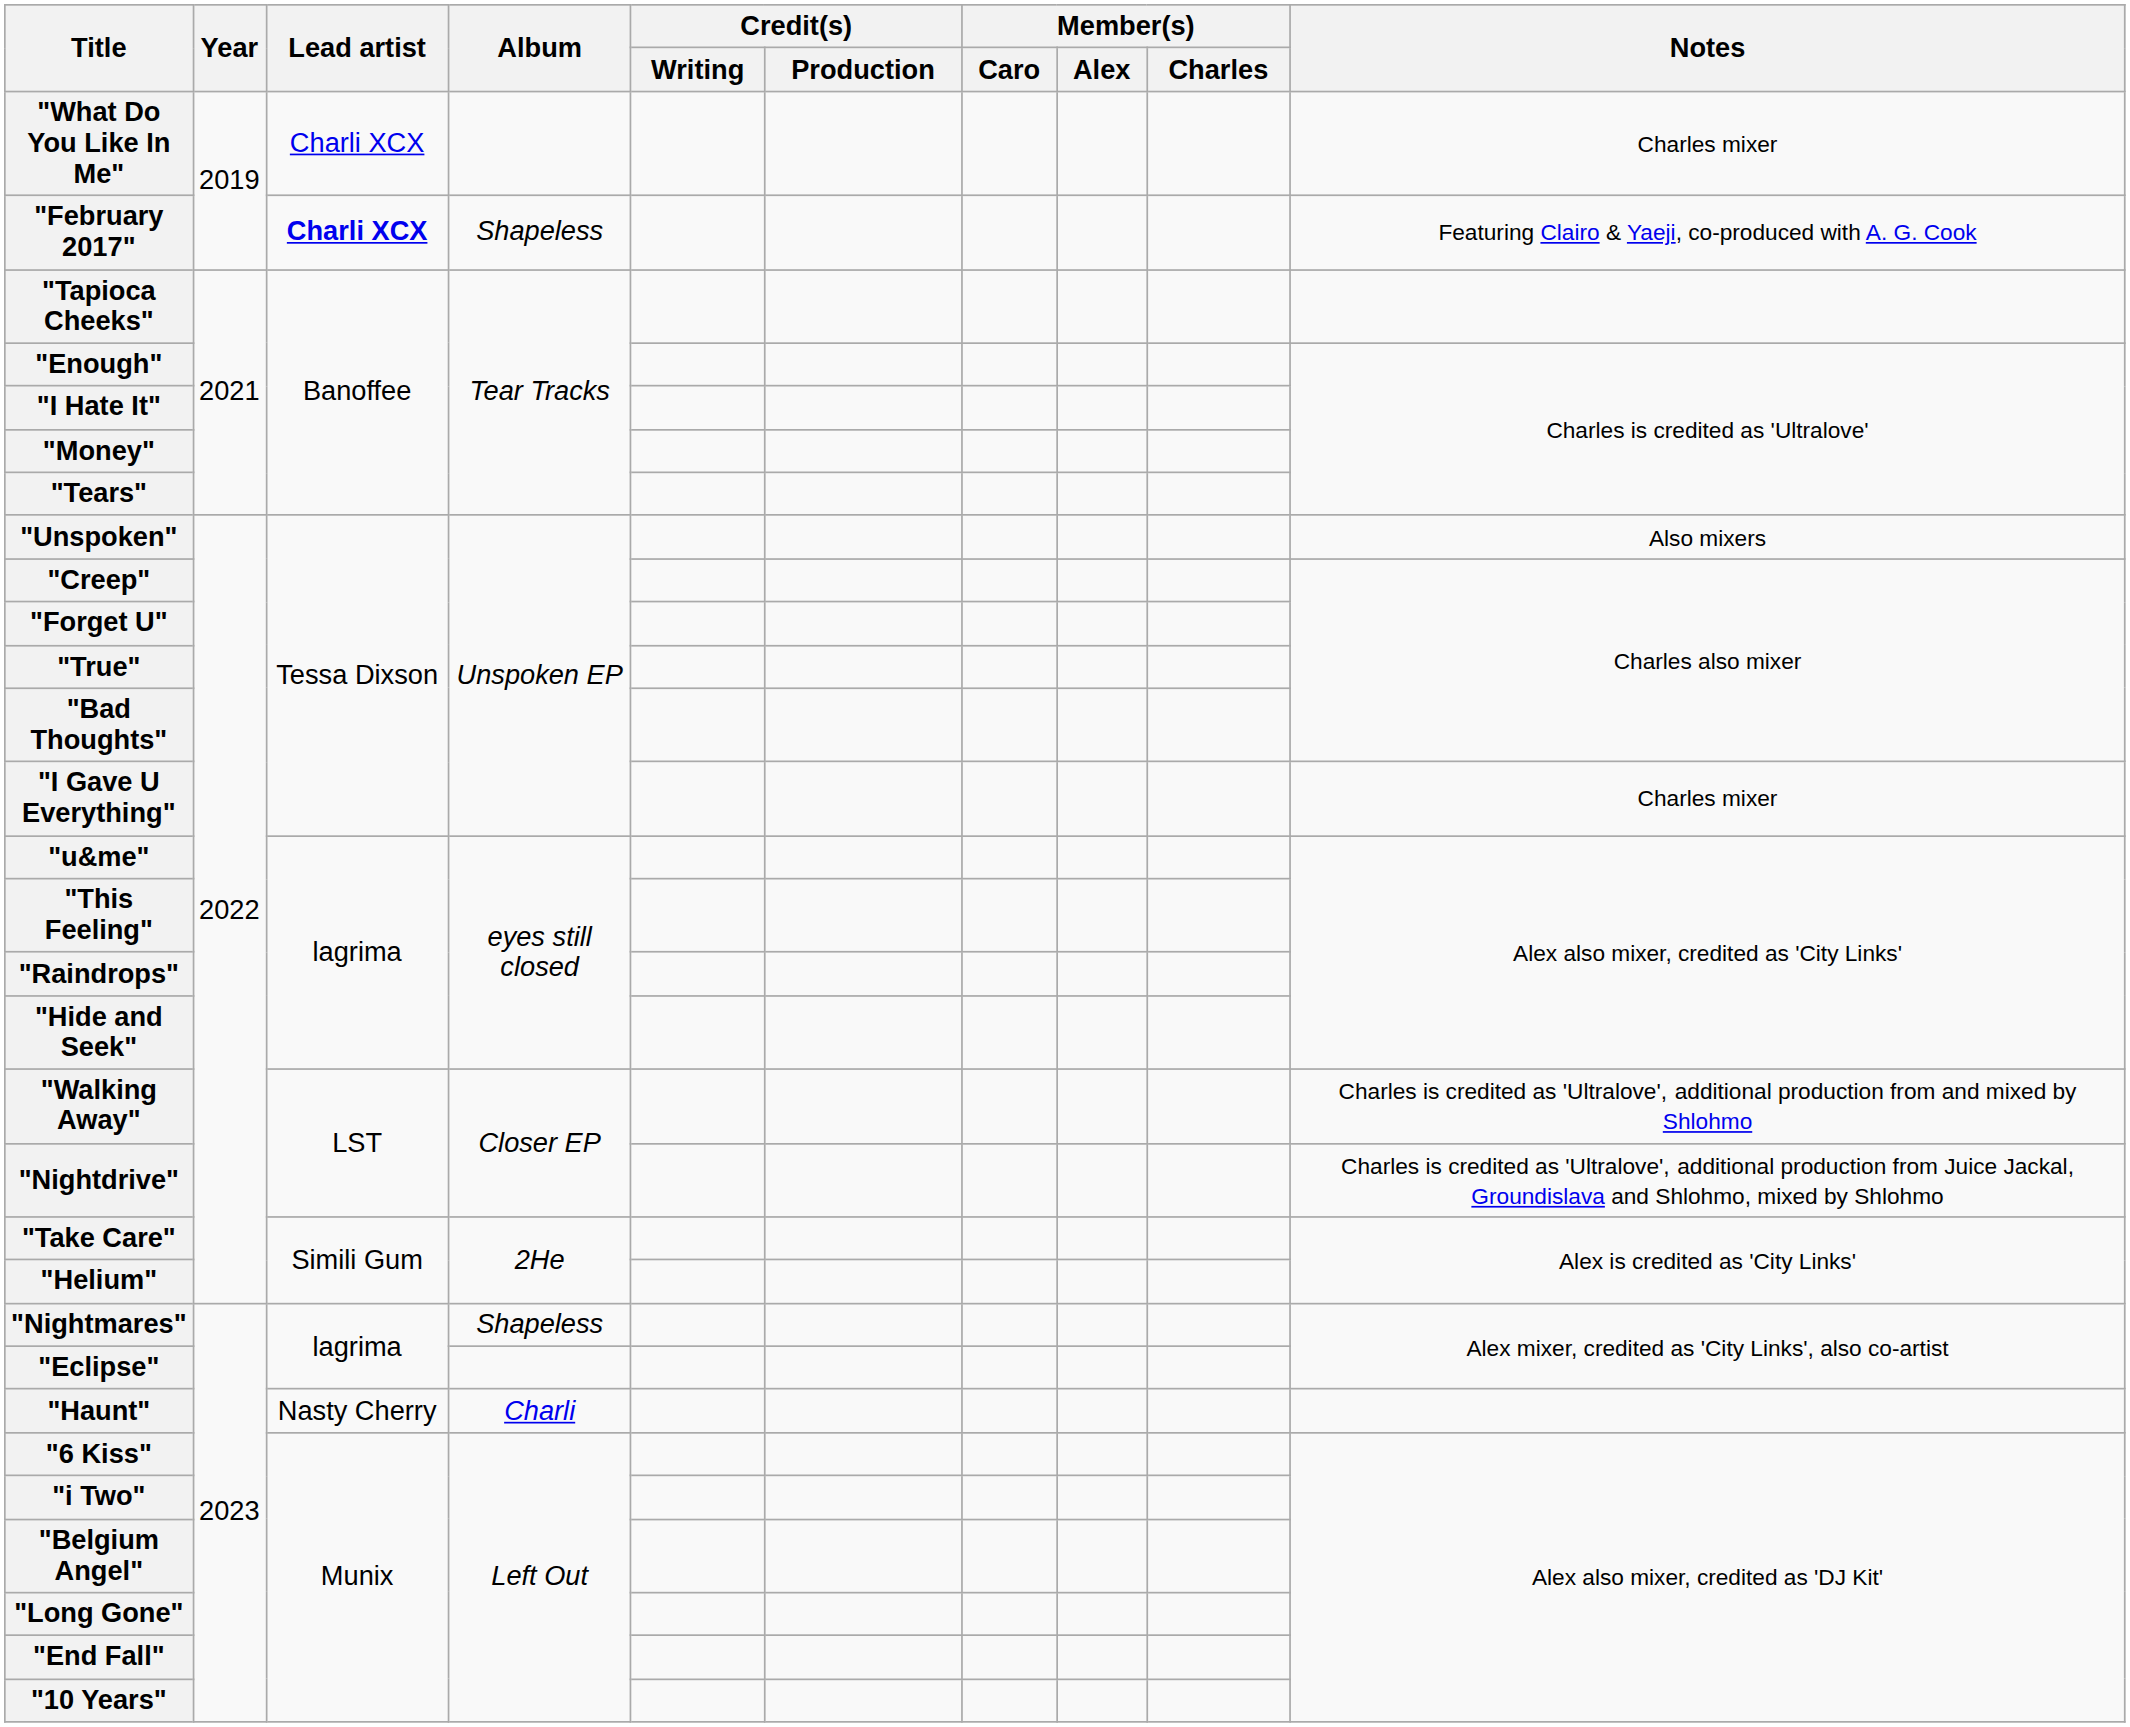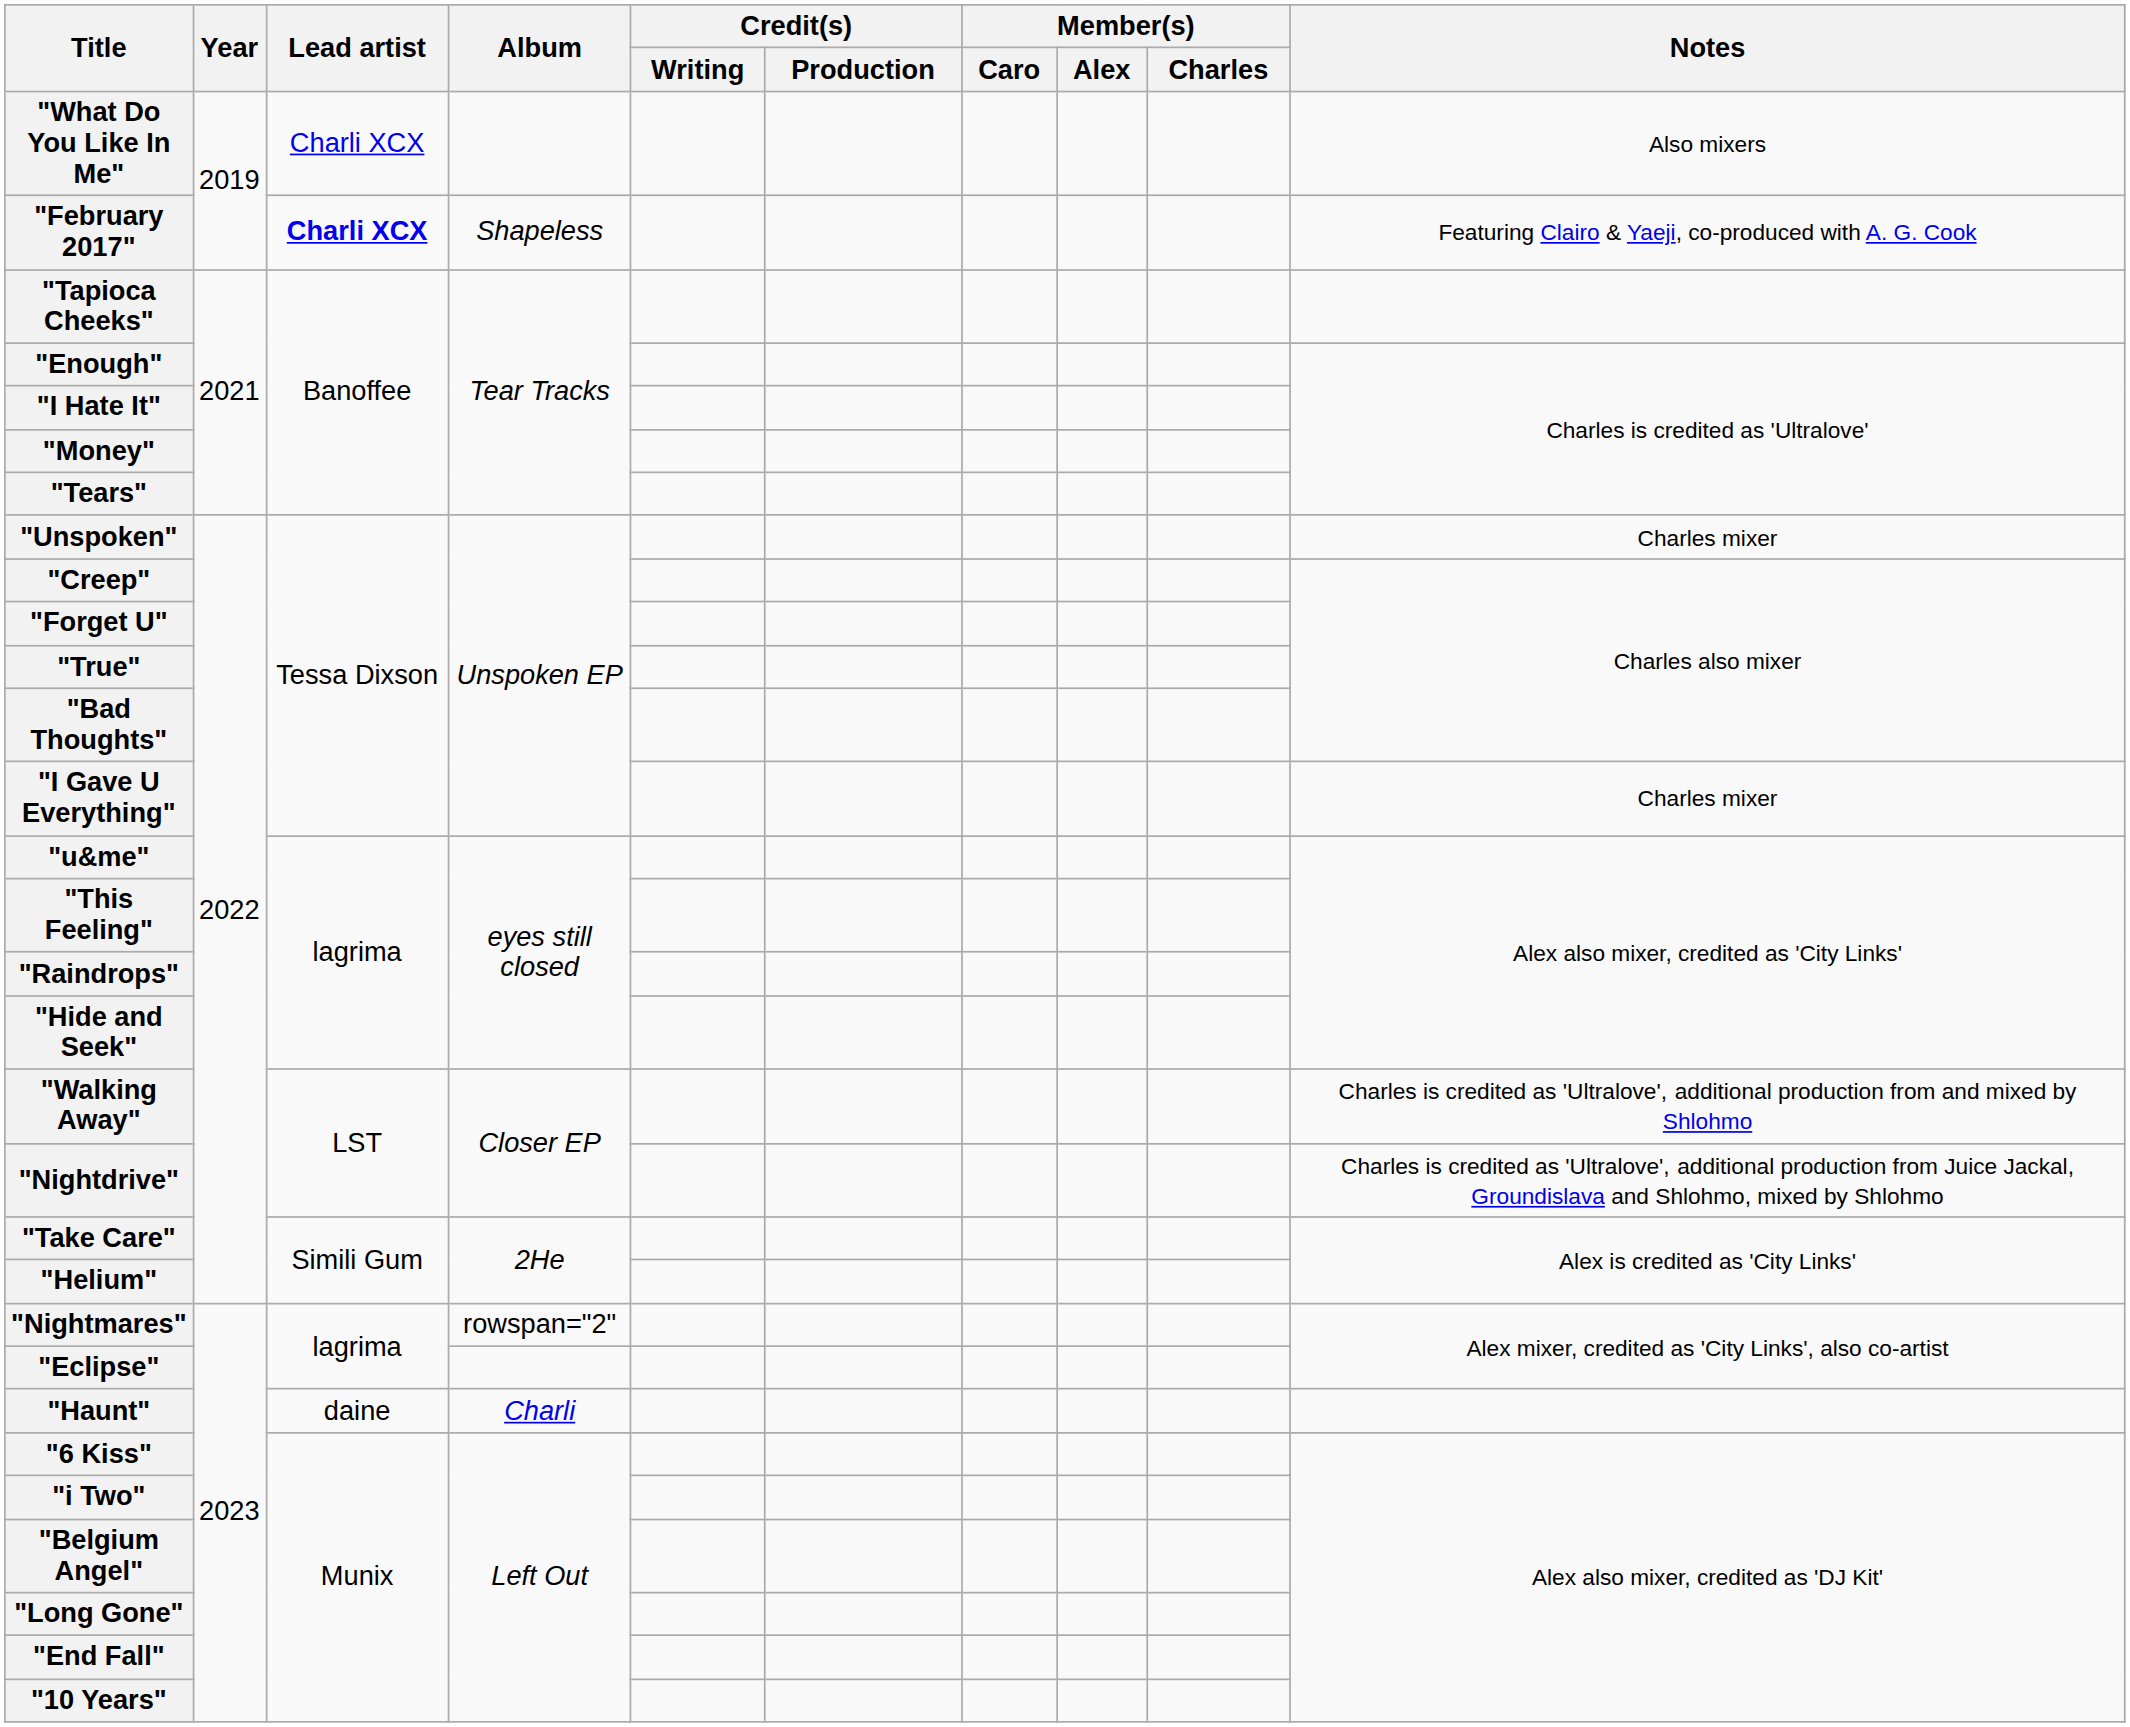(1708, 144) Charles mixer -> (1708, 144) Also mixers
(1708, 538) Also mixers -> (1708, 538) Charles mixer
(540, 1324) Shapeless -> (540, 1324) rowspan="2"
(357, 1410) Nasty Cherry -> (357, 1410) daine
